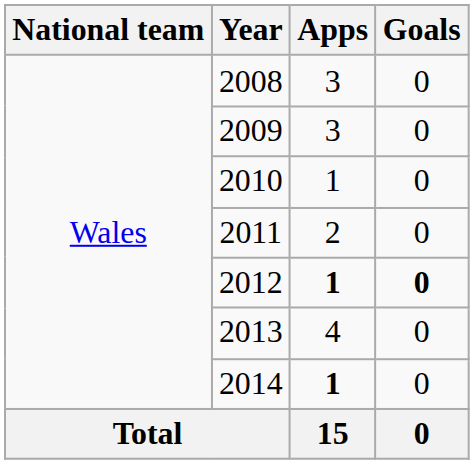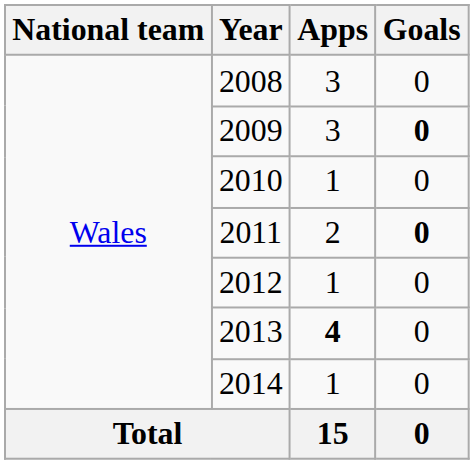(422, 130) normal -> (422, 130) bold
(422, 231) normal -> (422, 231) bold
(333, 282) bold -> (333, 282) normal
(422, 282) bold -> (422, 282) normal
(333, 332) normal -> (333, 332) bold
(333, 383) bold -> (333, 383) normal
